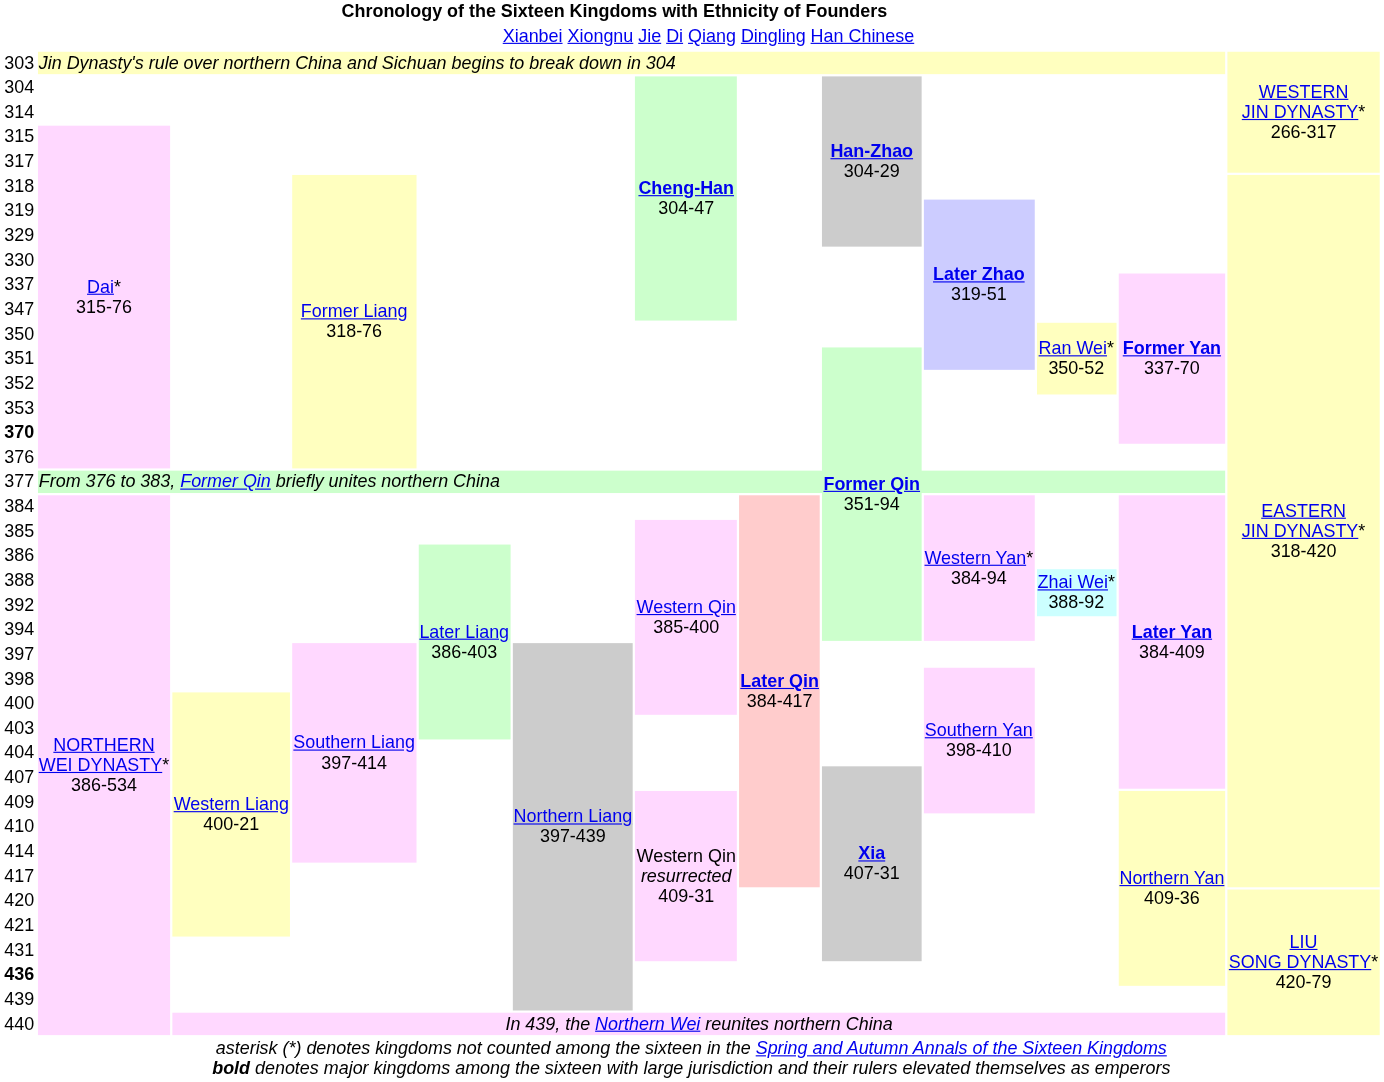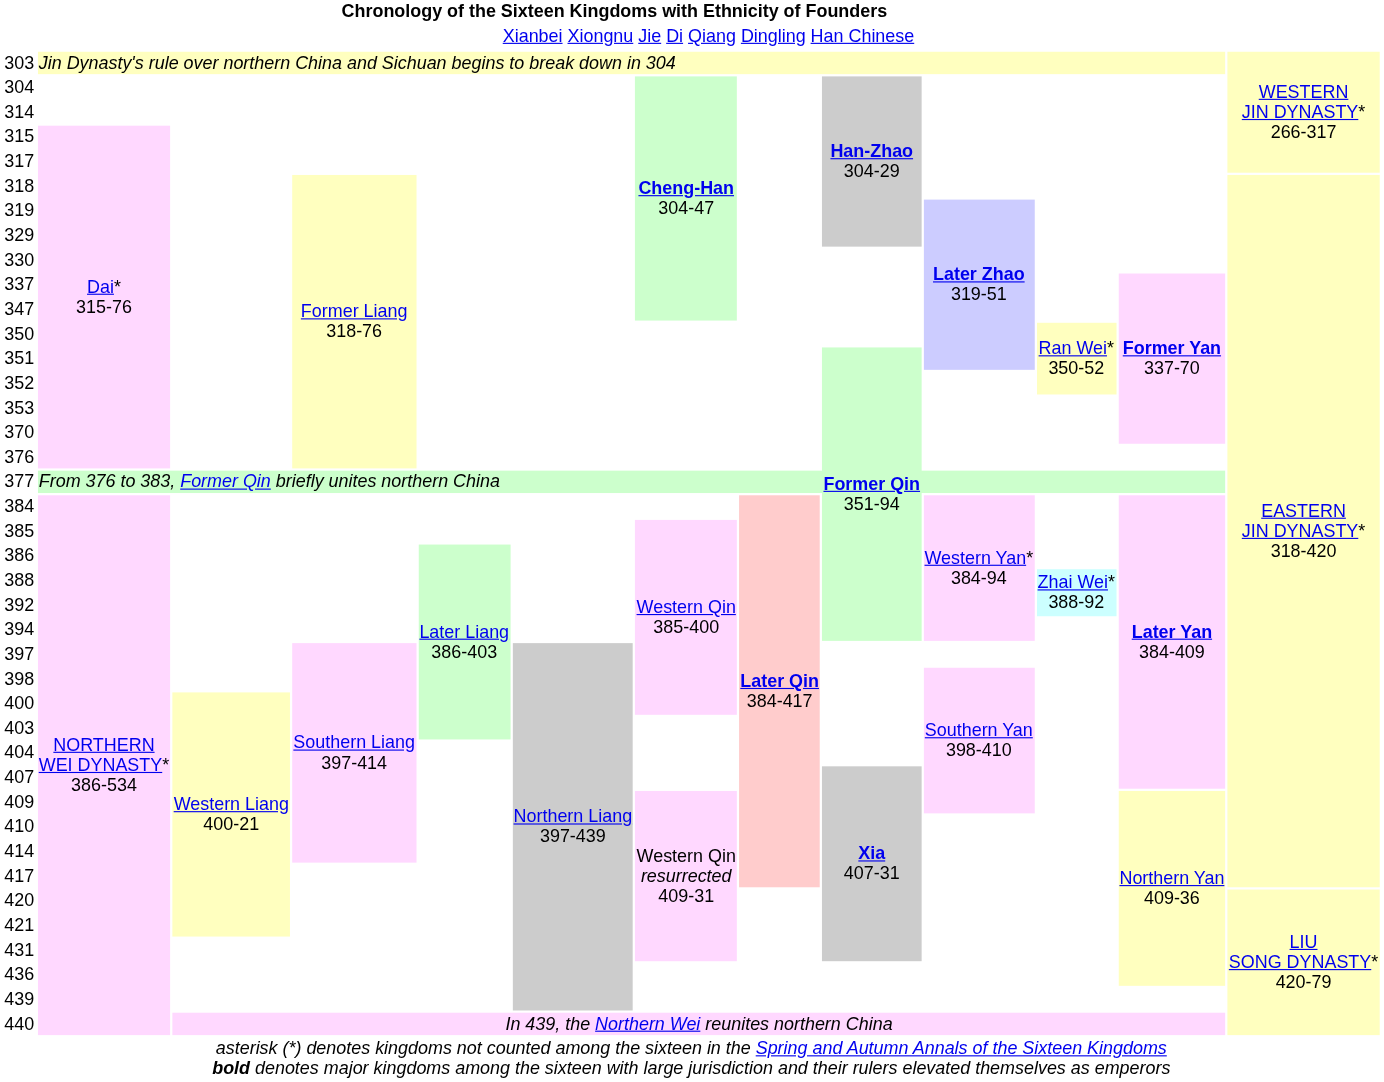(19, 432) bold -> (19, 432) normal
(19, 974) bold -> (19, 974) normal
